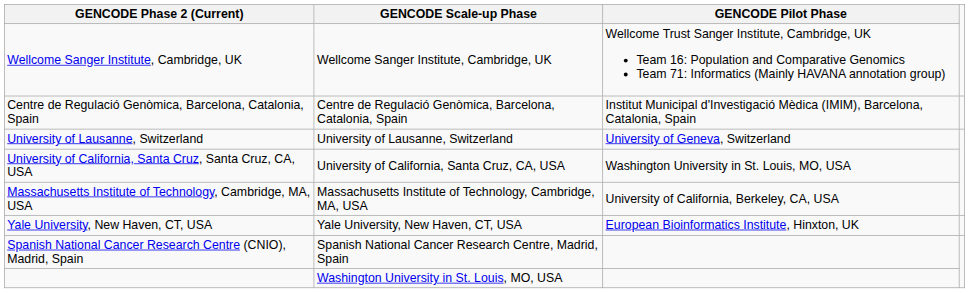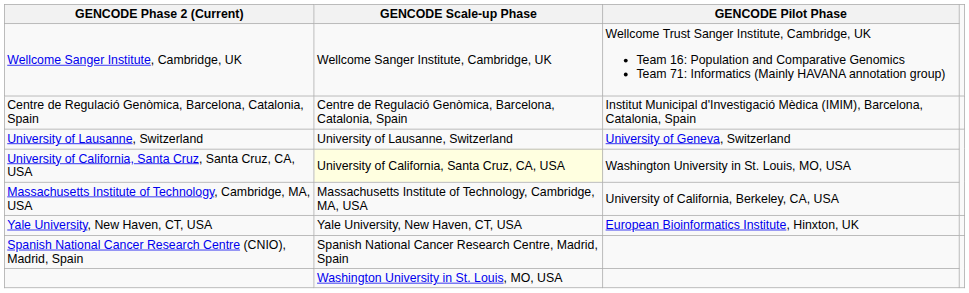(441, 165) no background -> (441, 165) lightyellow background
